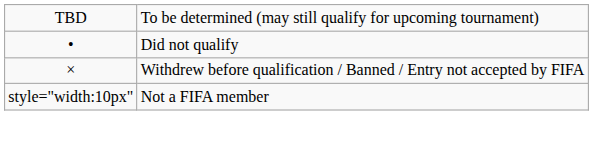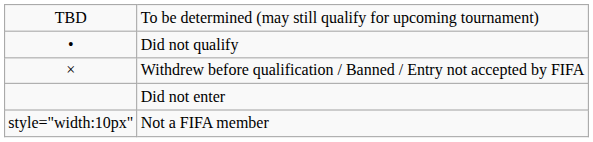+ row: (183, 97)
